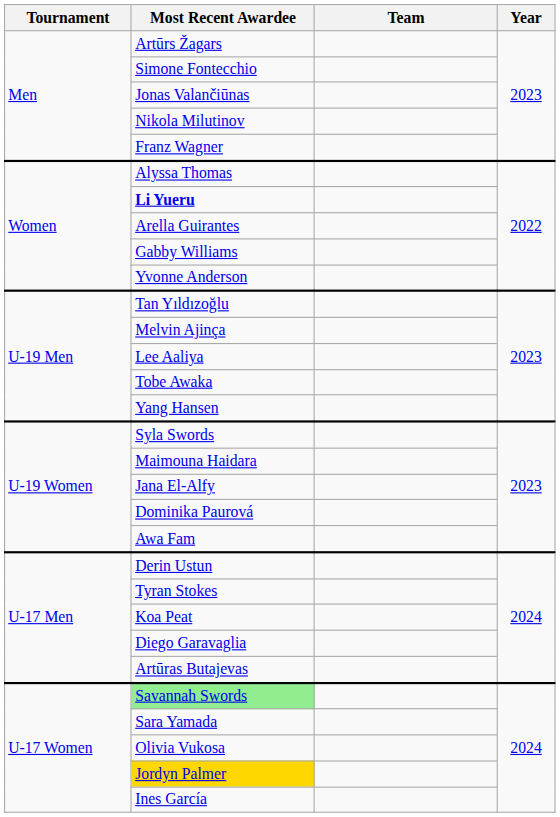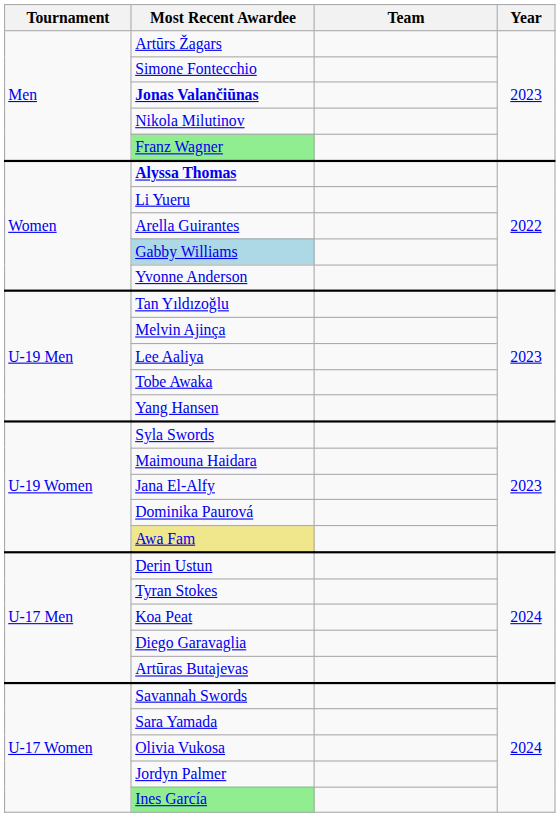(192, 95) normal -> (197, 95) bold
(179, 147) no background -> (179, 147) lightgreen background
(184, 174) normal -> (186, 174) bold
(165, 200) bold -> (163, 200) normal
(186, 251) no background -> (186, 251) lightblue background
(165, 538) no background -> (165, 538) khaki background
(191, 696) lightgreen background -> (191, 696) no background
(181, 774) gold background -> (181, 774) no background
(171, 799) no background -> (171, 799) lightgreen background
